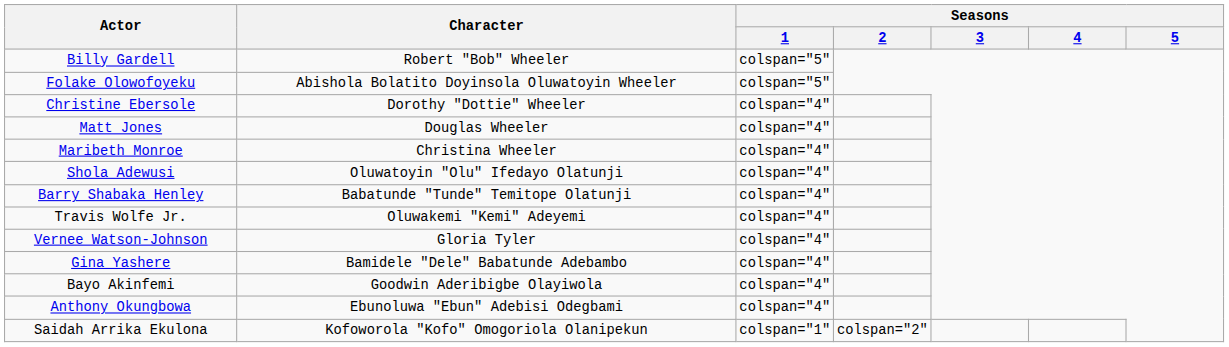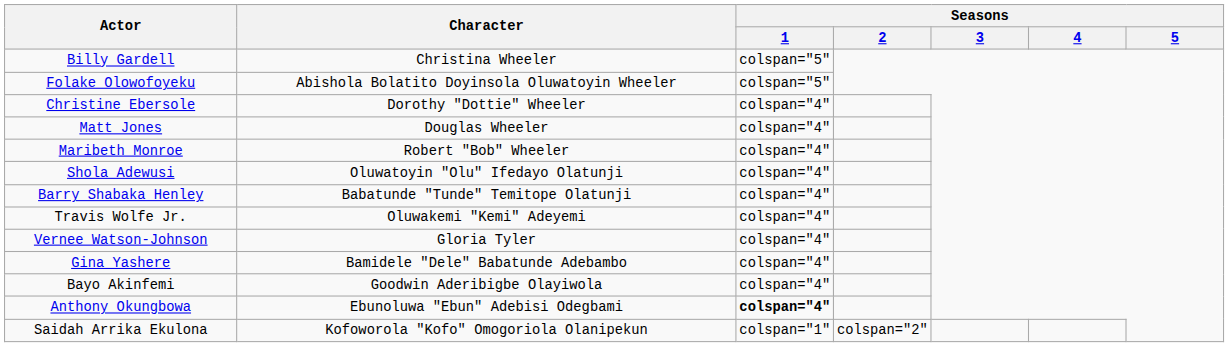(487, 61) Robert "Bob" Wheeler -> (487, 61) Christina Wheeler
(487, 151) Christina Wheeler -> (487, 151) Robert "Bob" Wheeler
(785, 308) normal -> (785, 308) bold
